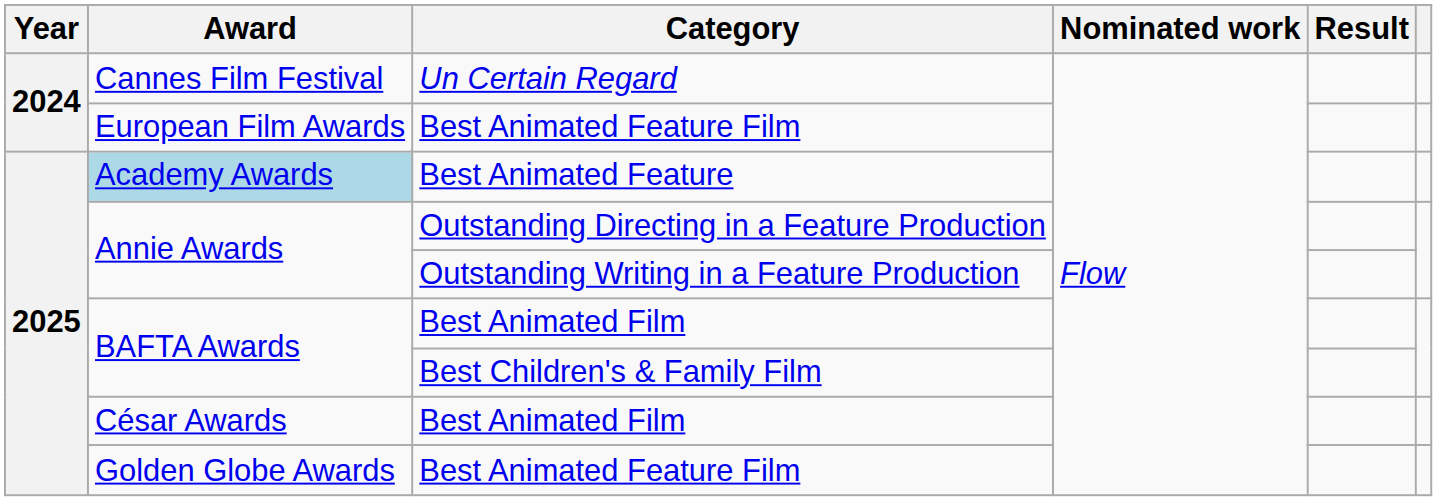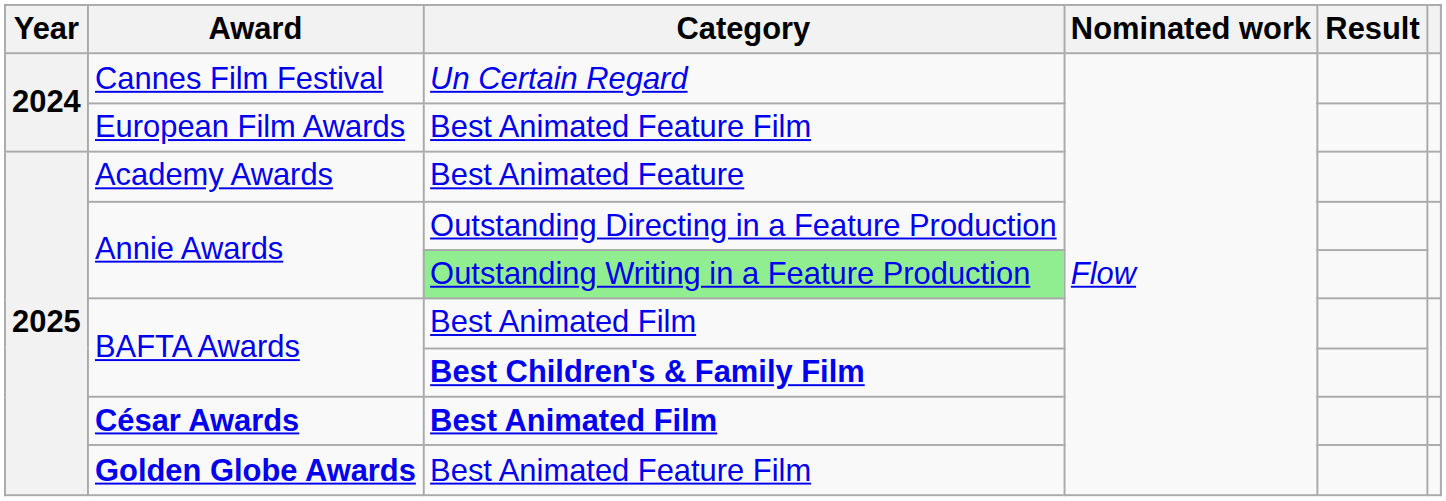(214, 175) lightblue background -> (214, 175) no background
(719, 273) no background -> (730, 273) lightgreen background
(620, 371) normal -> (647, 371) bold
(191, 420) normal -> (197, 420) bold
(552, 420) normal -> (574, 420) bold
(245, 469) normal -> (255, 469) bold
